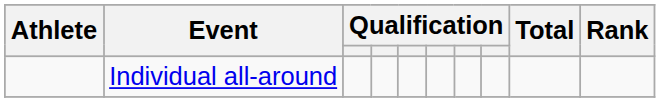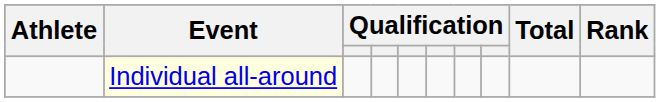(223, 77) no background -> (223, 77) lightyellow background
